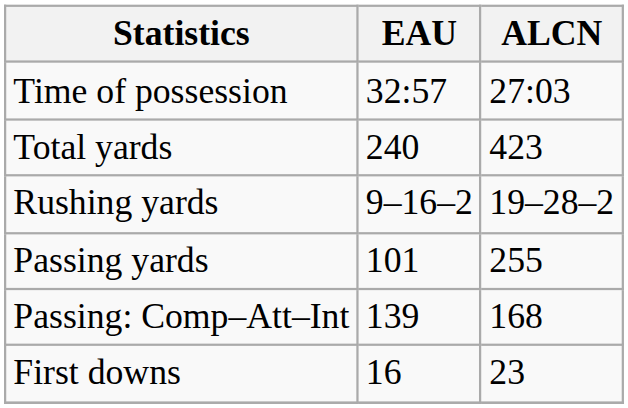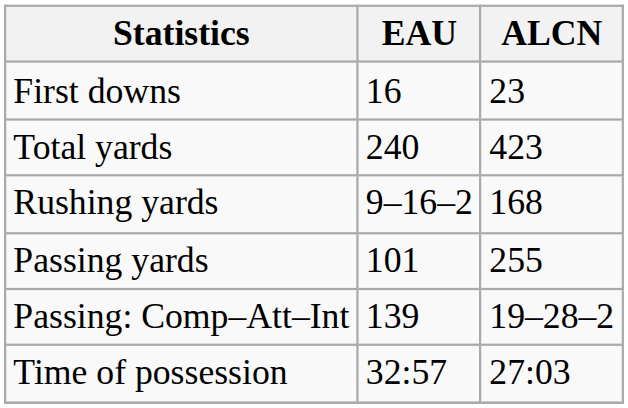rows swapped: (97, 372) <-> (150, 90)
(552, 203) 19–28–2 -> (516, 203) 168
(516, 316) 168 -> (552, 316) 19–28–2
